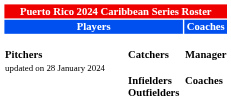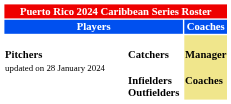(206, 67) no background -> (206, 67) khaki background
